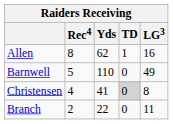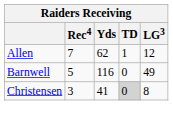(71, 53) 8 -> (71, 53) 7
(149, 53) 16 -> (149, 53) 12
(105, 72) 110 -> (105, 72) 116
(71, 91) 4 -> (71, 91) 3
- row: (24, 109)
